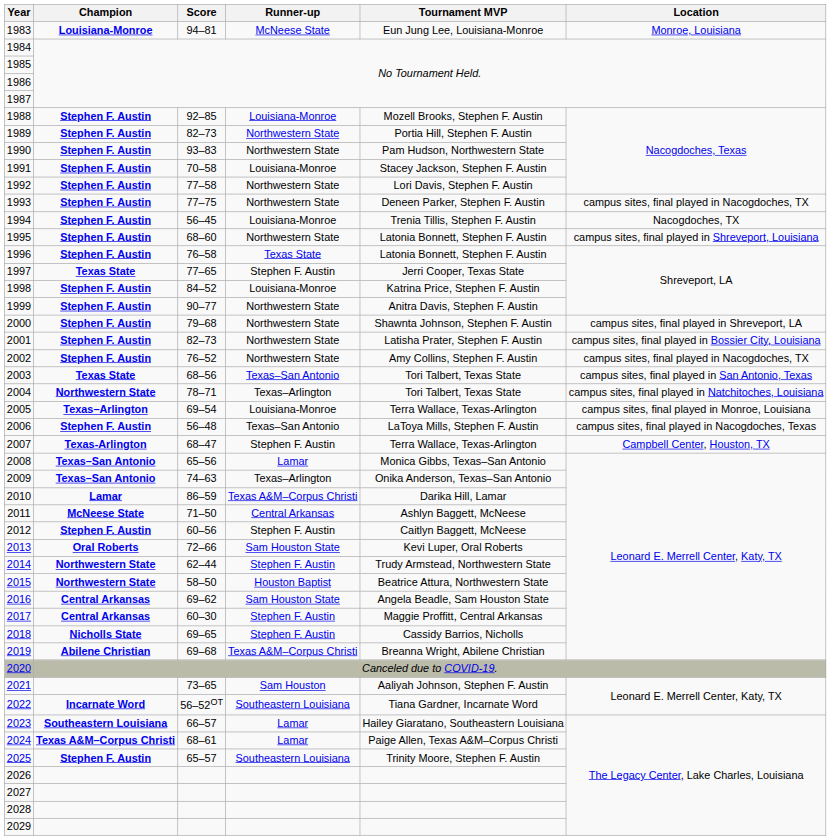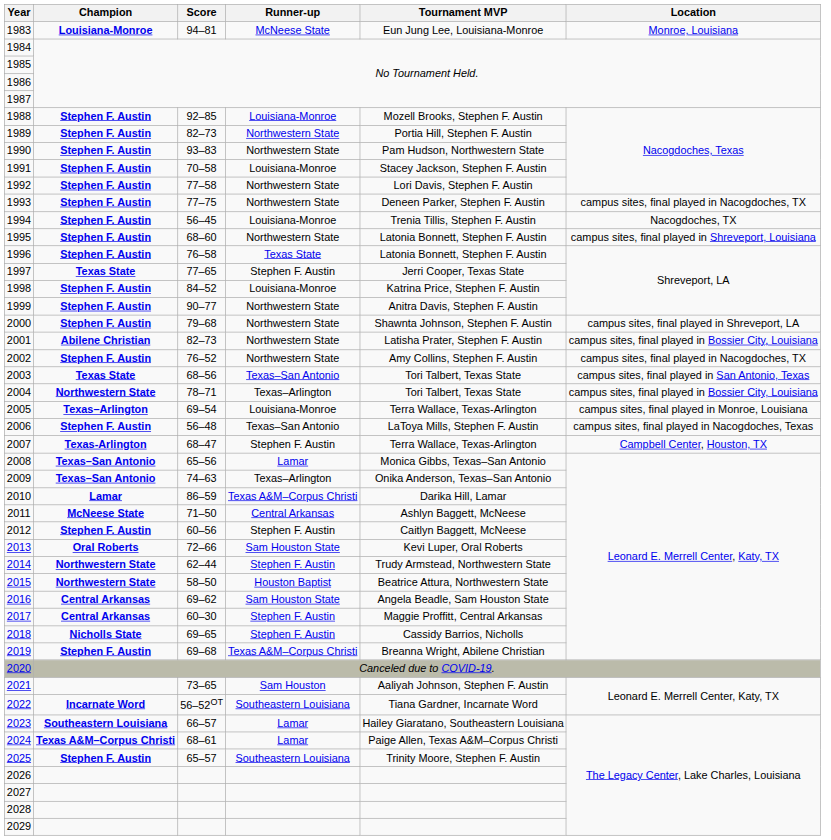(106, 340) Stephen F. Austin -> (106, 340) Abilene Christian
(696, 392) campus sites, final played in Natchitoches, Louisiana -> (693, 392) campus sites, final played in Bossier City, Louisiana
(106, 651) Abilene Christian -> (106, 651) Stephen F. Austin
